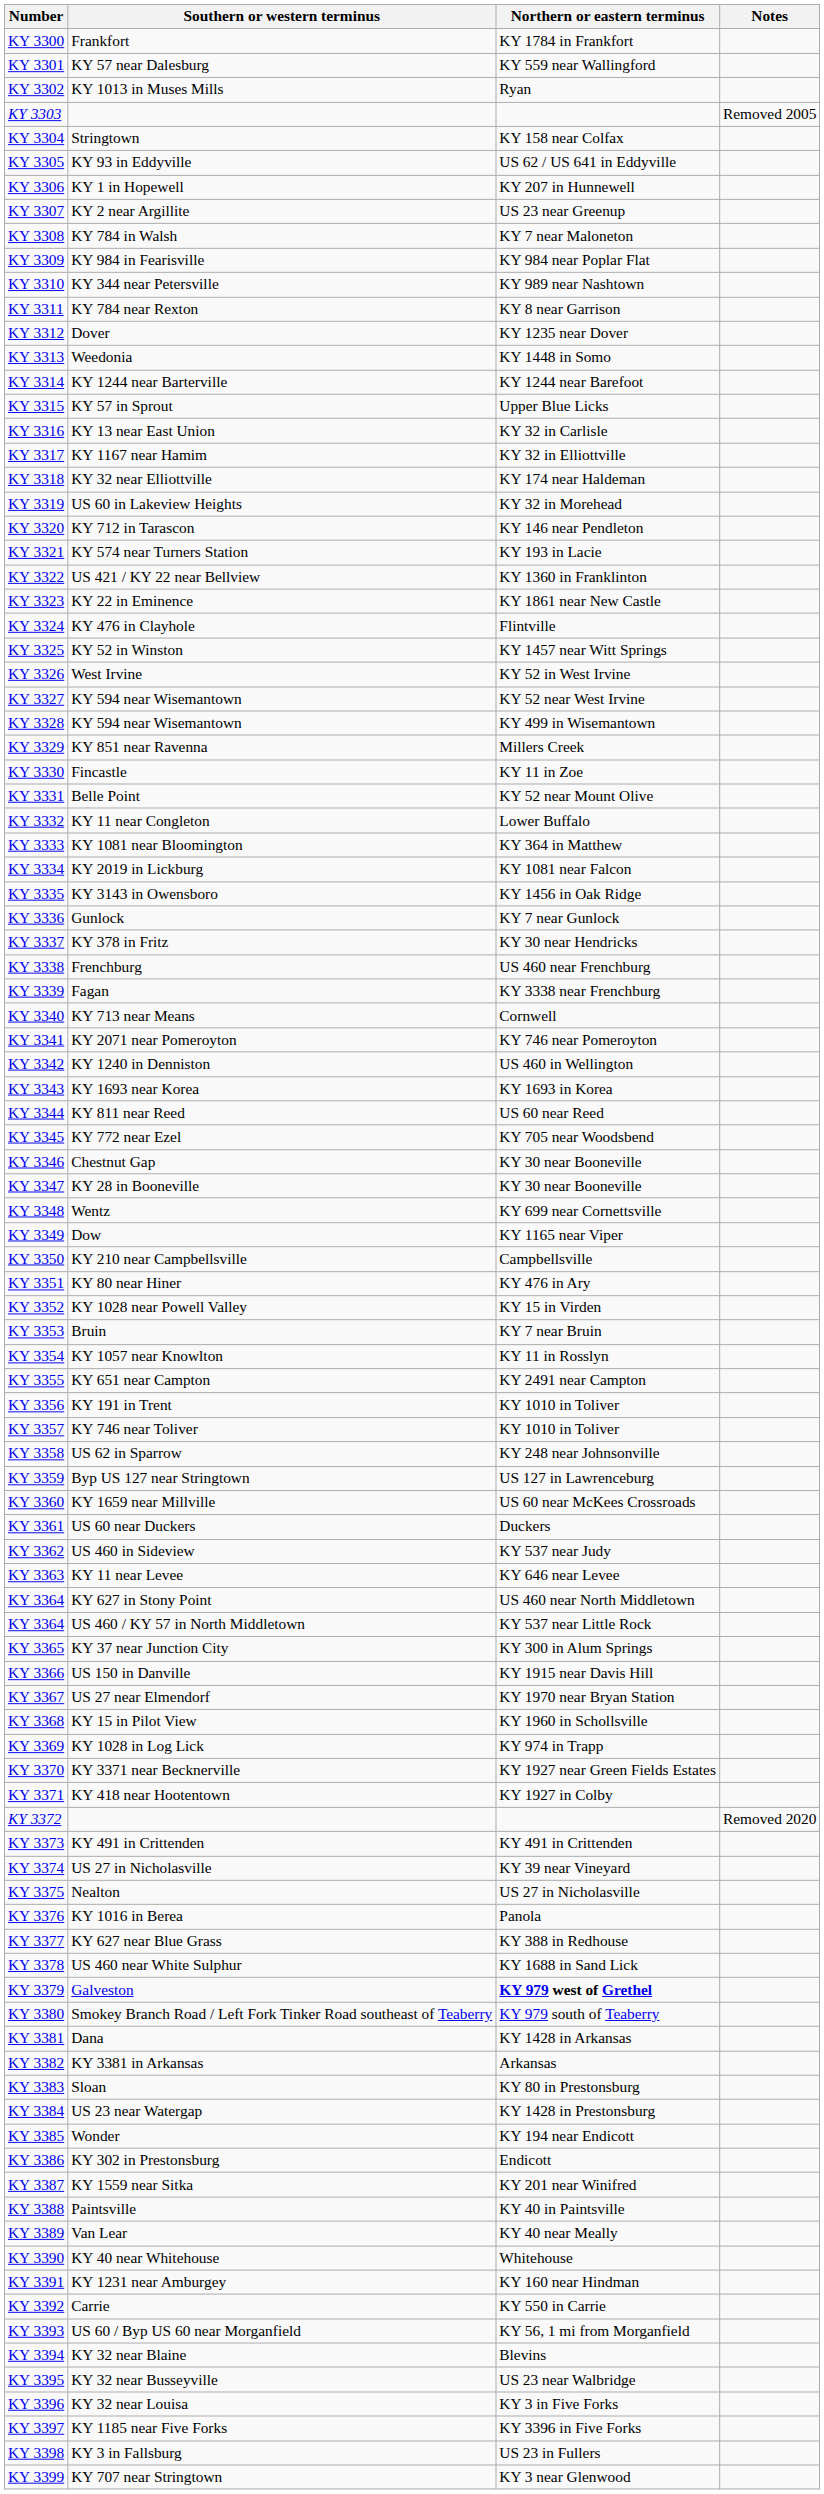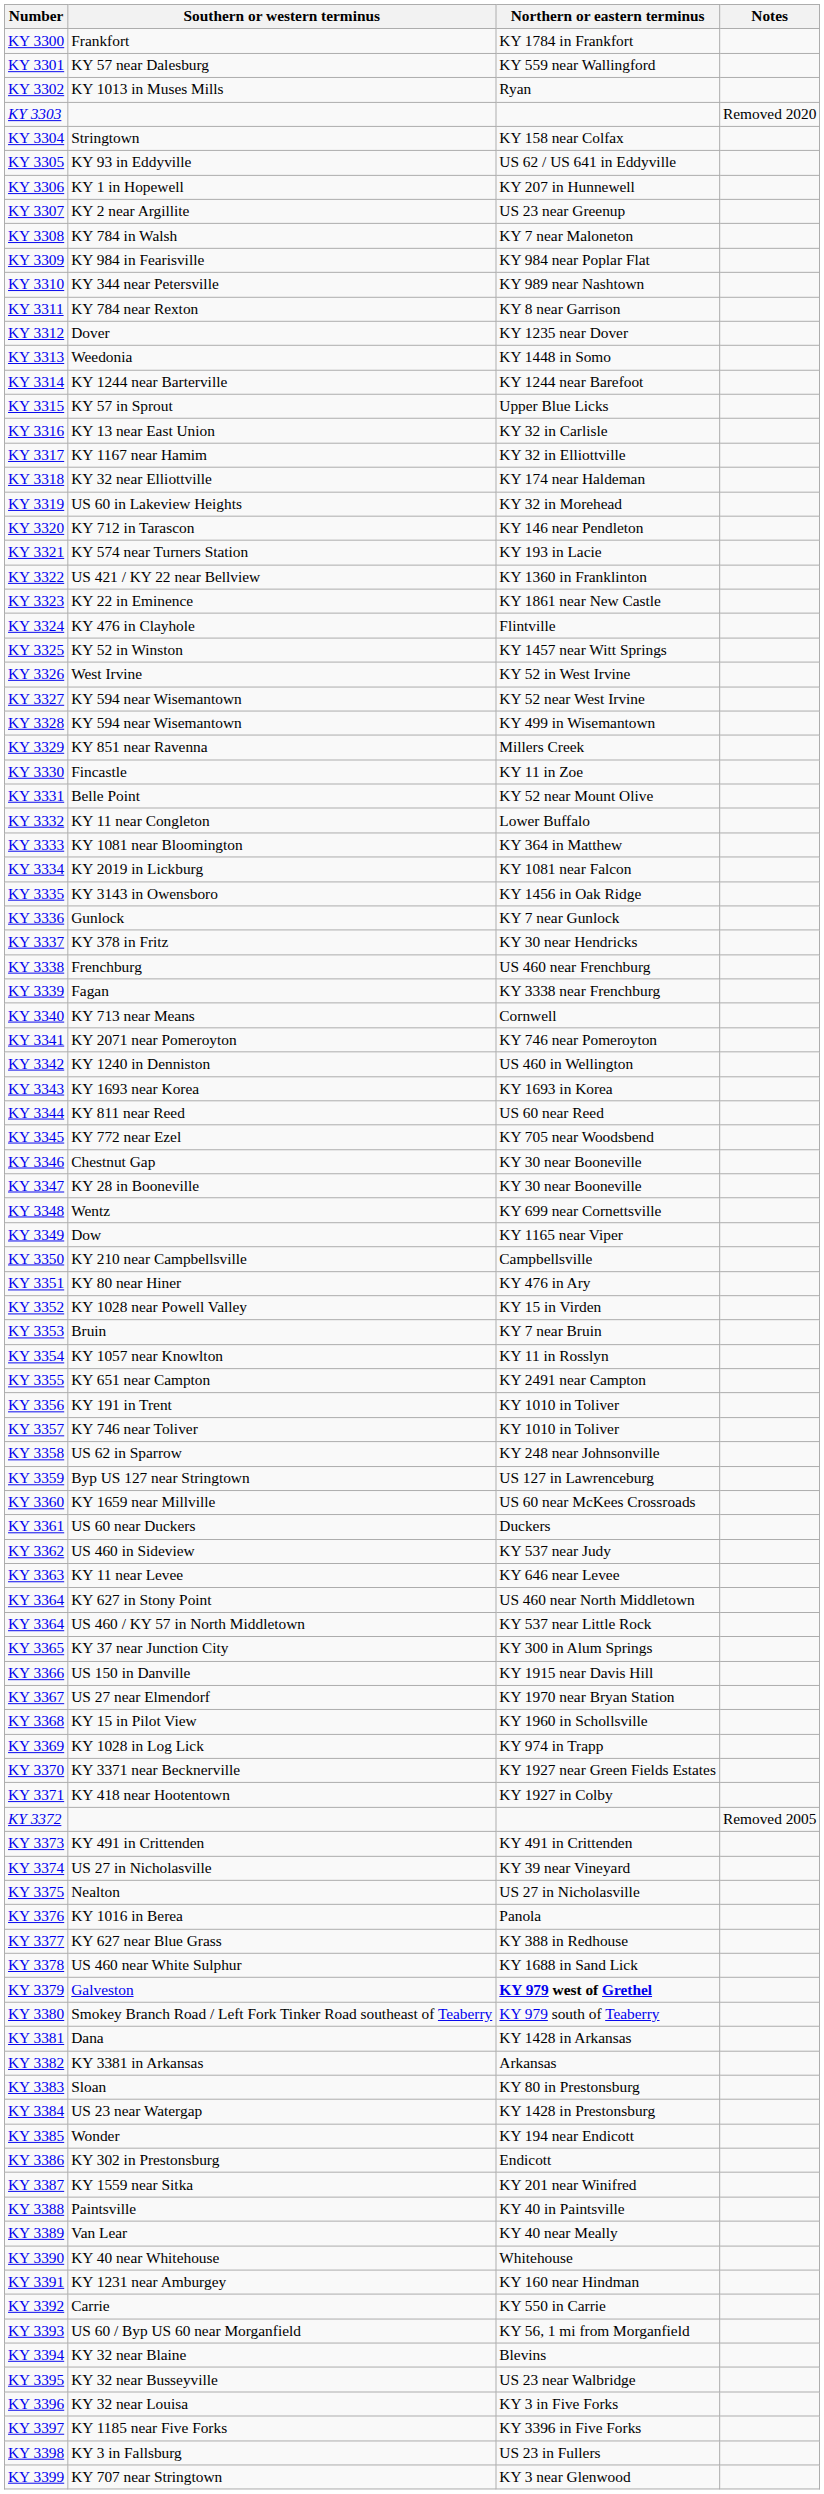(770, 114) Removed 2005 -> (770, 114) Removed 2020
(770, 1819) Removed 2020 -> (770, 1819) Removed 2005
